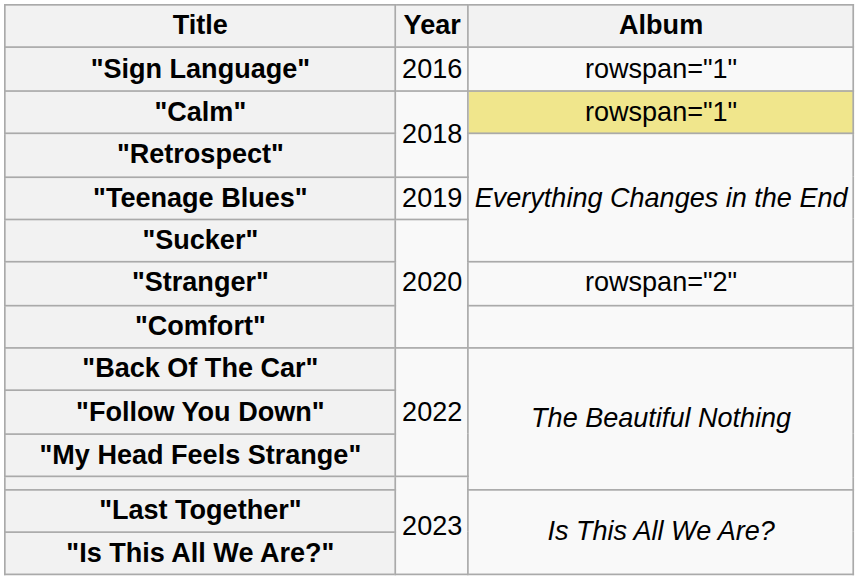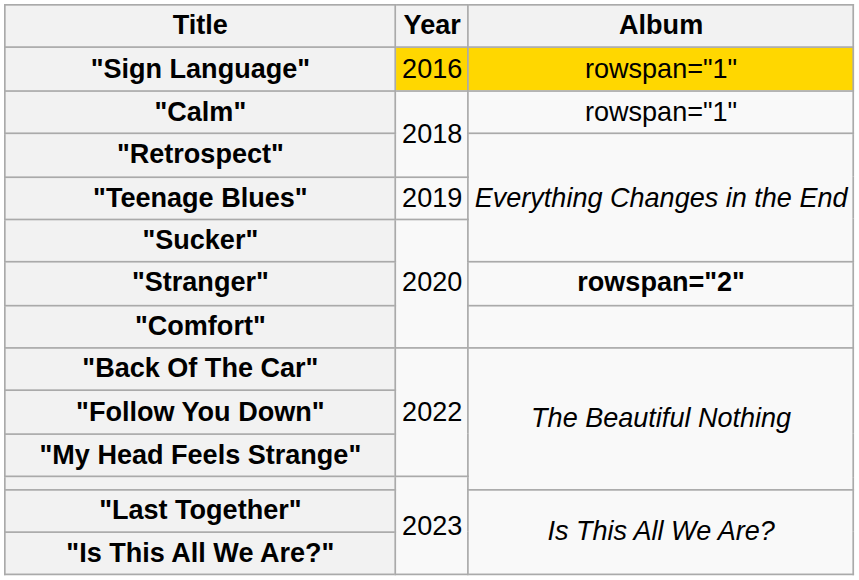(432, 68) no background -> (432, 68) gold background
(661, 68) no background -> (661, 68) gold background
(661, 111) khaki background -> (661, 111) no background
(661, 283) normal -> (661, 283) bold
